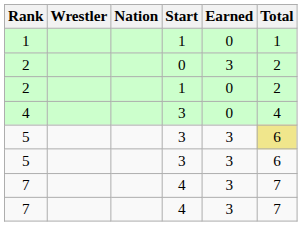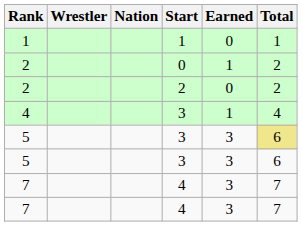(229, 64) 3 -> (229, 64) 1
(182, 88) 1 -> (182, 88) 2
(229, 112) 0 -> (229, 112) 1
